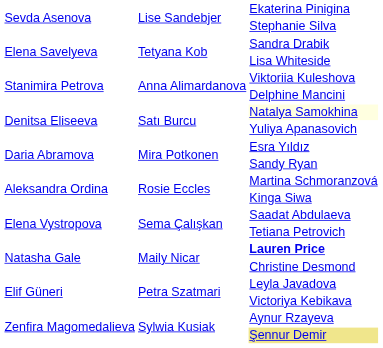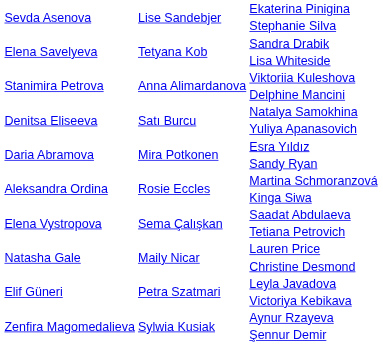(303, 112) lightyellow background -> (303, 112) no background
(287, 249) bold -> (285, 249) normal
(288, 335) khaki background -> (288, 335) no background
